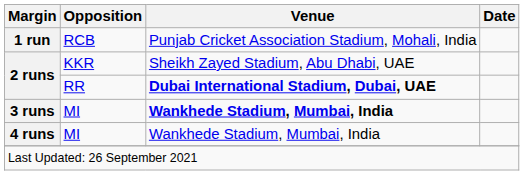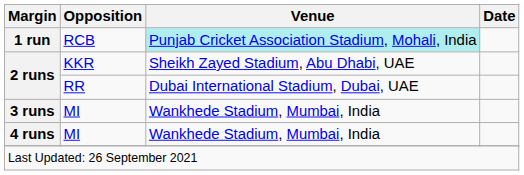(313, 39) no background -> (313, 39) paleturquoise background
(292, 87) bold -> (284, 87) normal
(271, 110) bold -> (264, 110) normal
